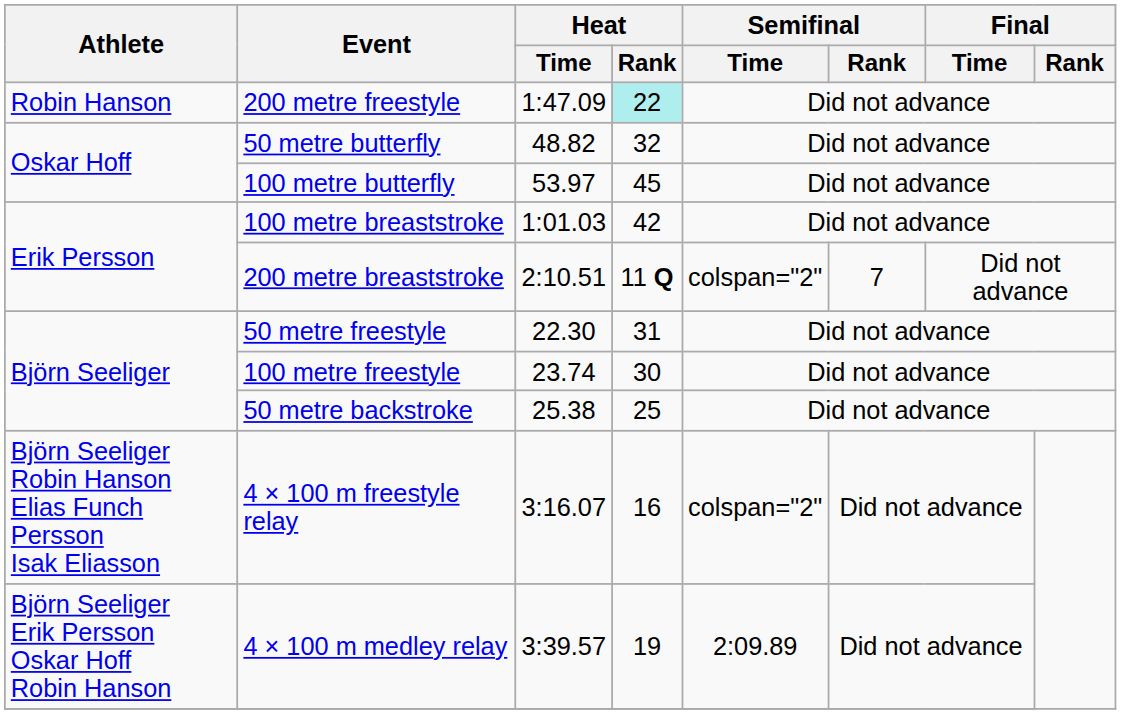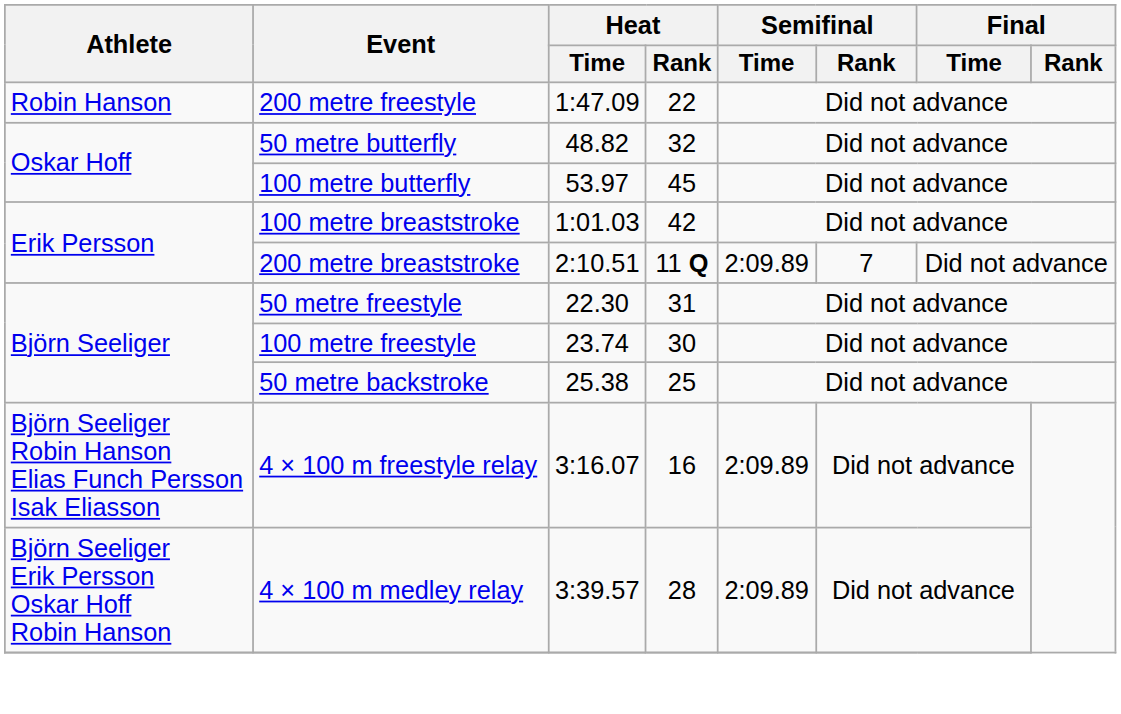(647, 103) paleturquoise background -> (682, 103) no background
(755, 277) colspan="2" -> (767, 263) 2:09.89
(755, 508) colspan="2" -> (767, 466) 2:09.89
(647, 647) 19 -> (682, 590) 28
